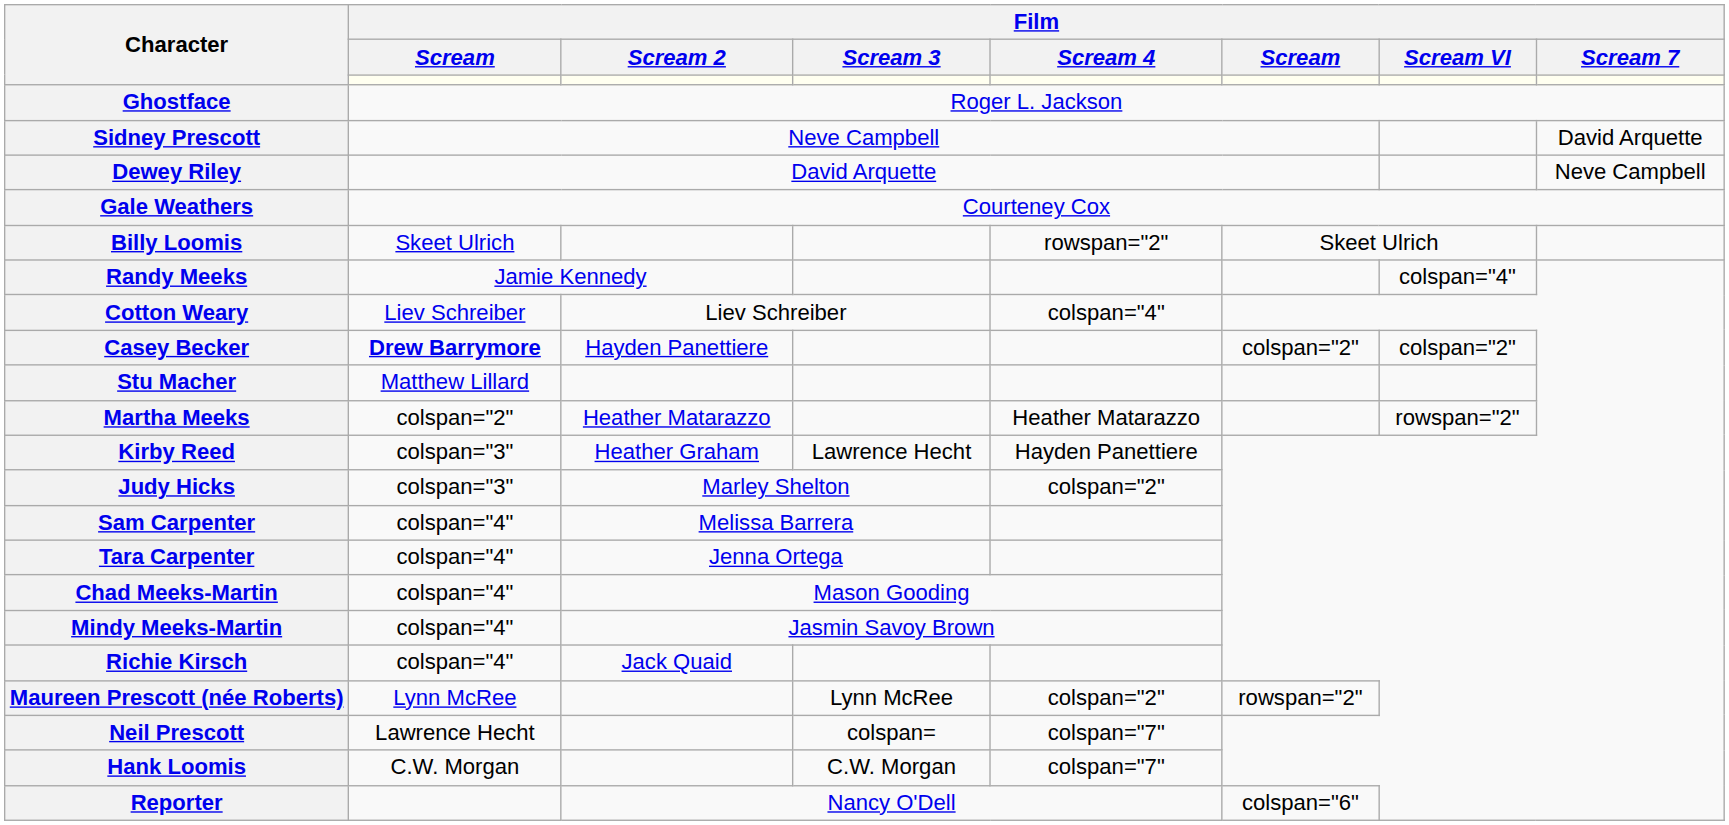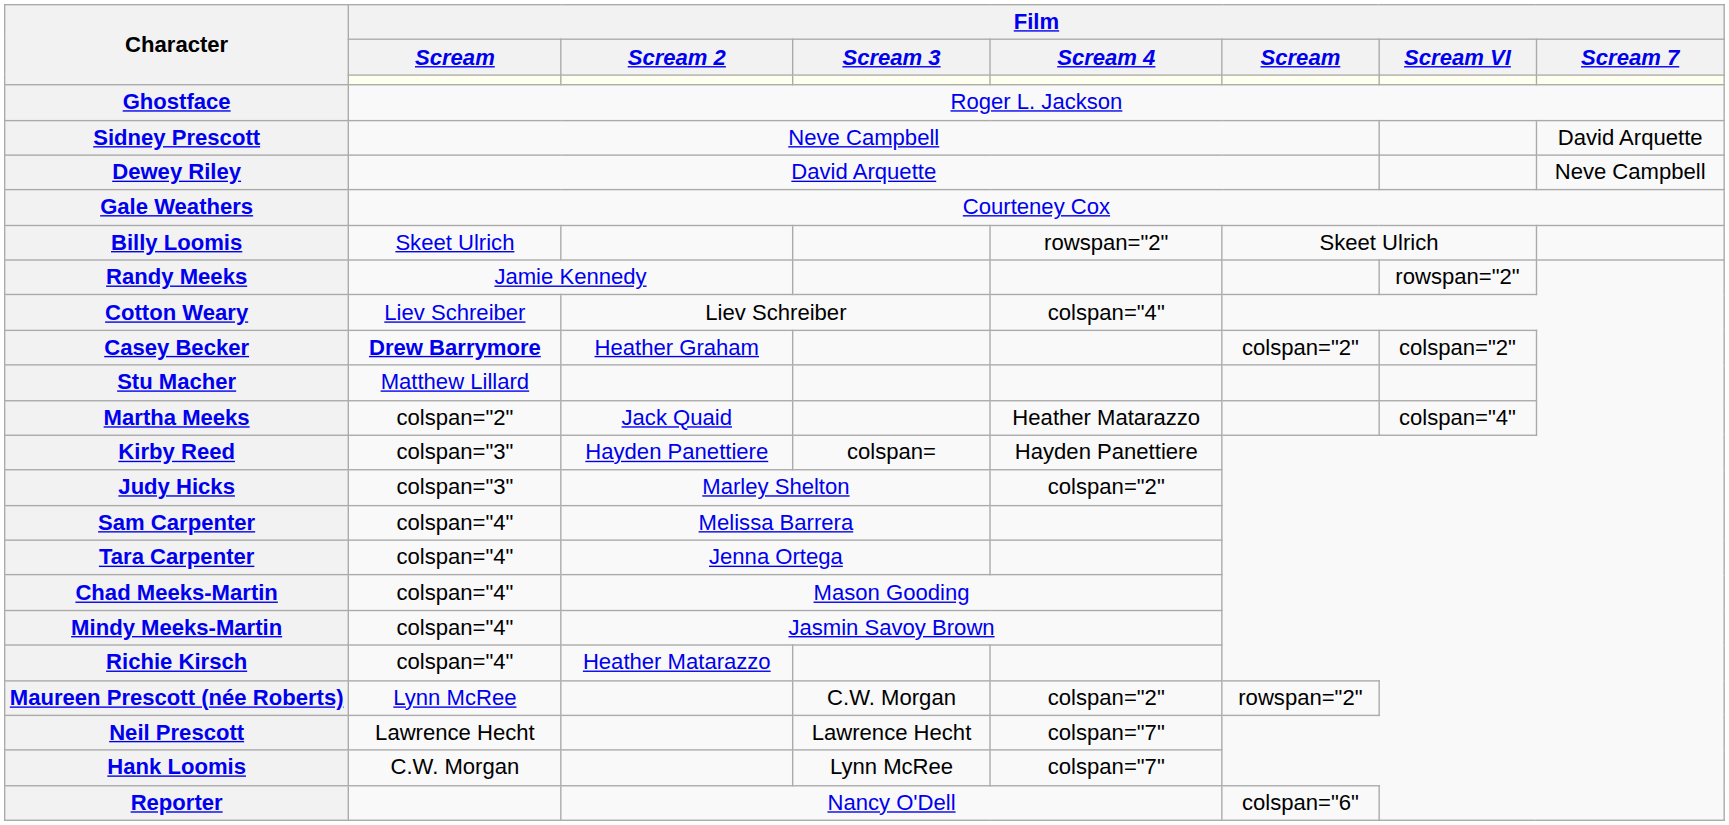(1457, 277) colspan="4" -> (1457, 277) rowspan="2"
(677, 347) Hayden Panettiere -> (677, 347) Heather Graham
(677, 417) Heather Matarazzo -> (677, 417) Jack Quaid
(1457, 417) rowspan="2" -> (1457, 417) colspan="4"
(677, 452) Heather Graham -> (677, 452) Hayden Panettiere
(892, 452) Lawrence Hecht -> (892, 452) colspan=
(677, 662) Jack Quaid -> (677, 662) Heather Matarazzo
(892, 697) Lynn McRee -> (892, 697) C.W. Morgan
(892, 732) colspan= -> (892, 732) Lawrence Hecht
(892, 767) C.W. Morgan -> (892, 767) Lynn McRee
